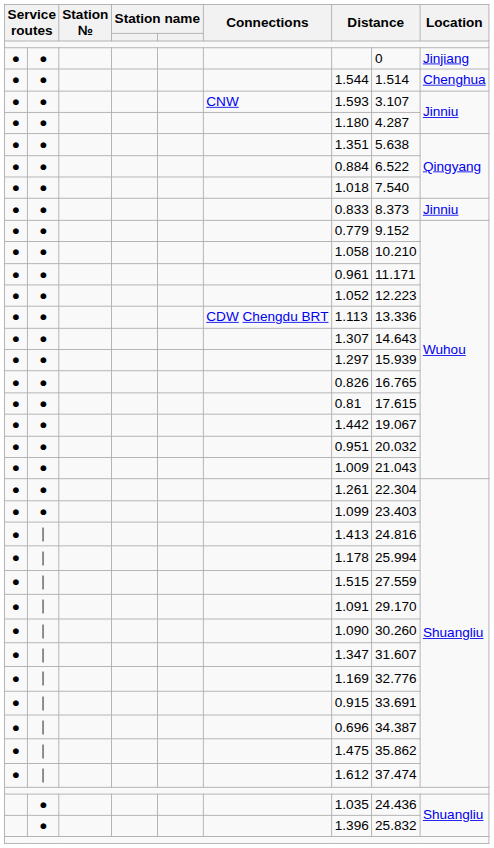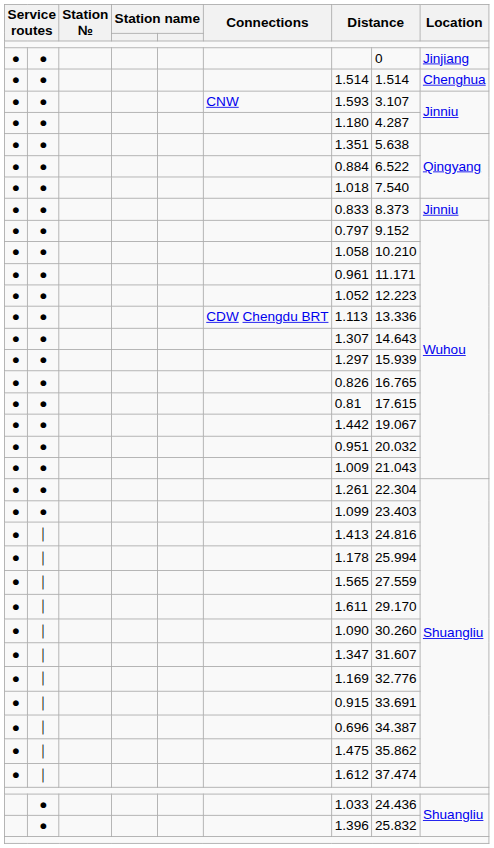(352, 79) 1.544 -> (352, 79) 1.514
(352, 230) 0.779 -> (352, 230) 0.797
(352, 582) 1.515 -> (352, 582) 1.565
(352, 606) 1.091 -> (351, 606) 1.611
(352, 804) 1.035 -> (352, 804) 1.033
